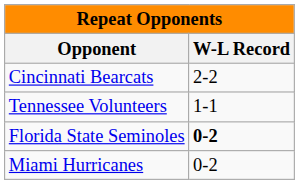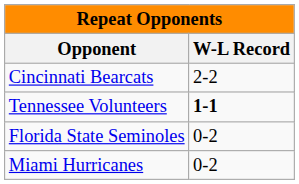(205, 106) normal -> (205, 106) bold
(205, 135) bold -> (205, 135) normal
